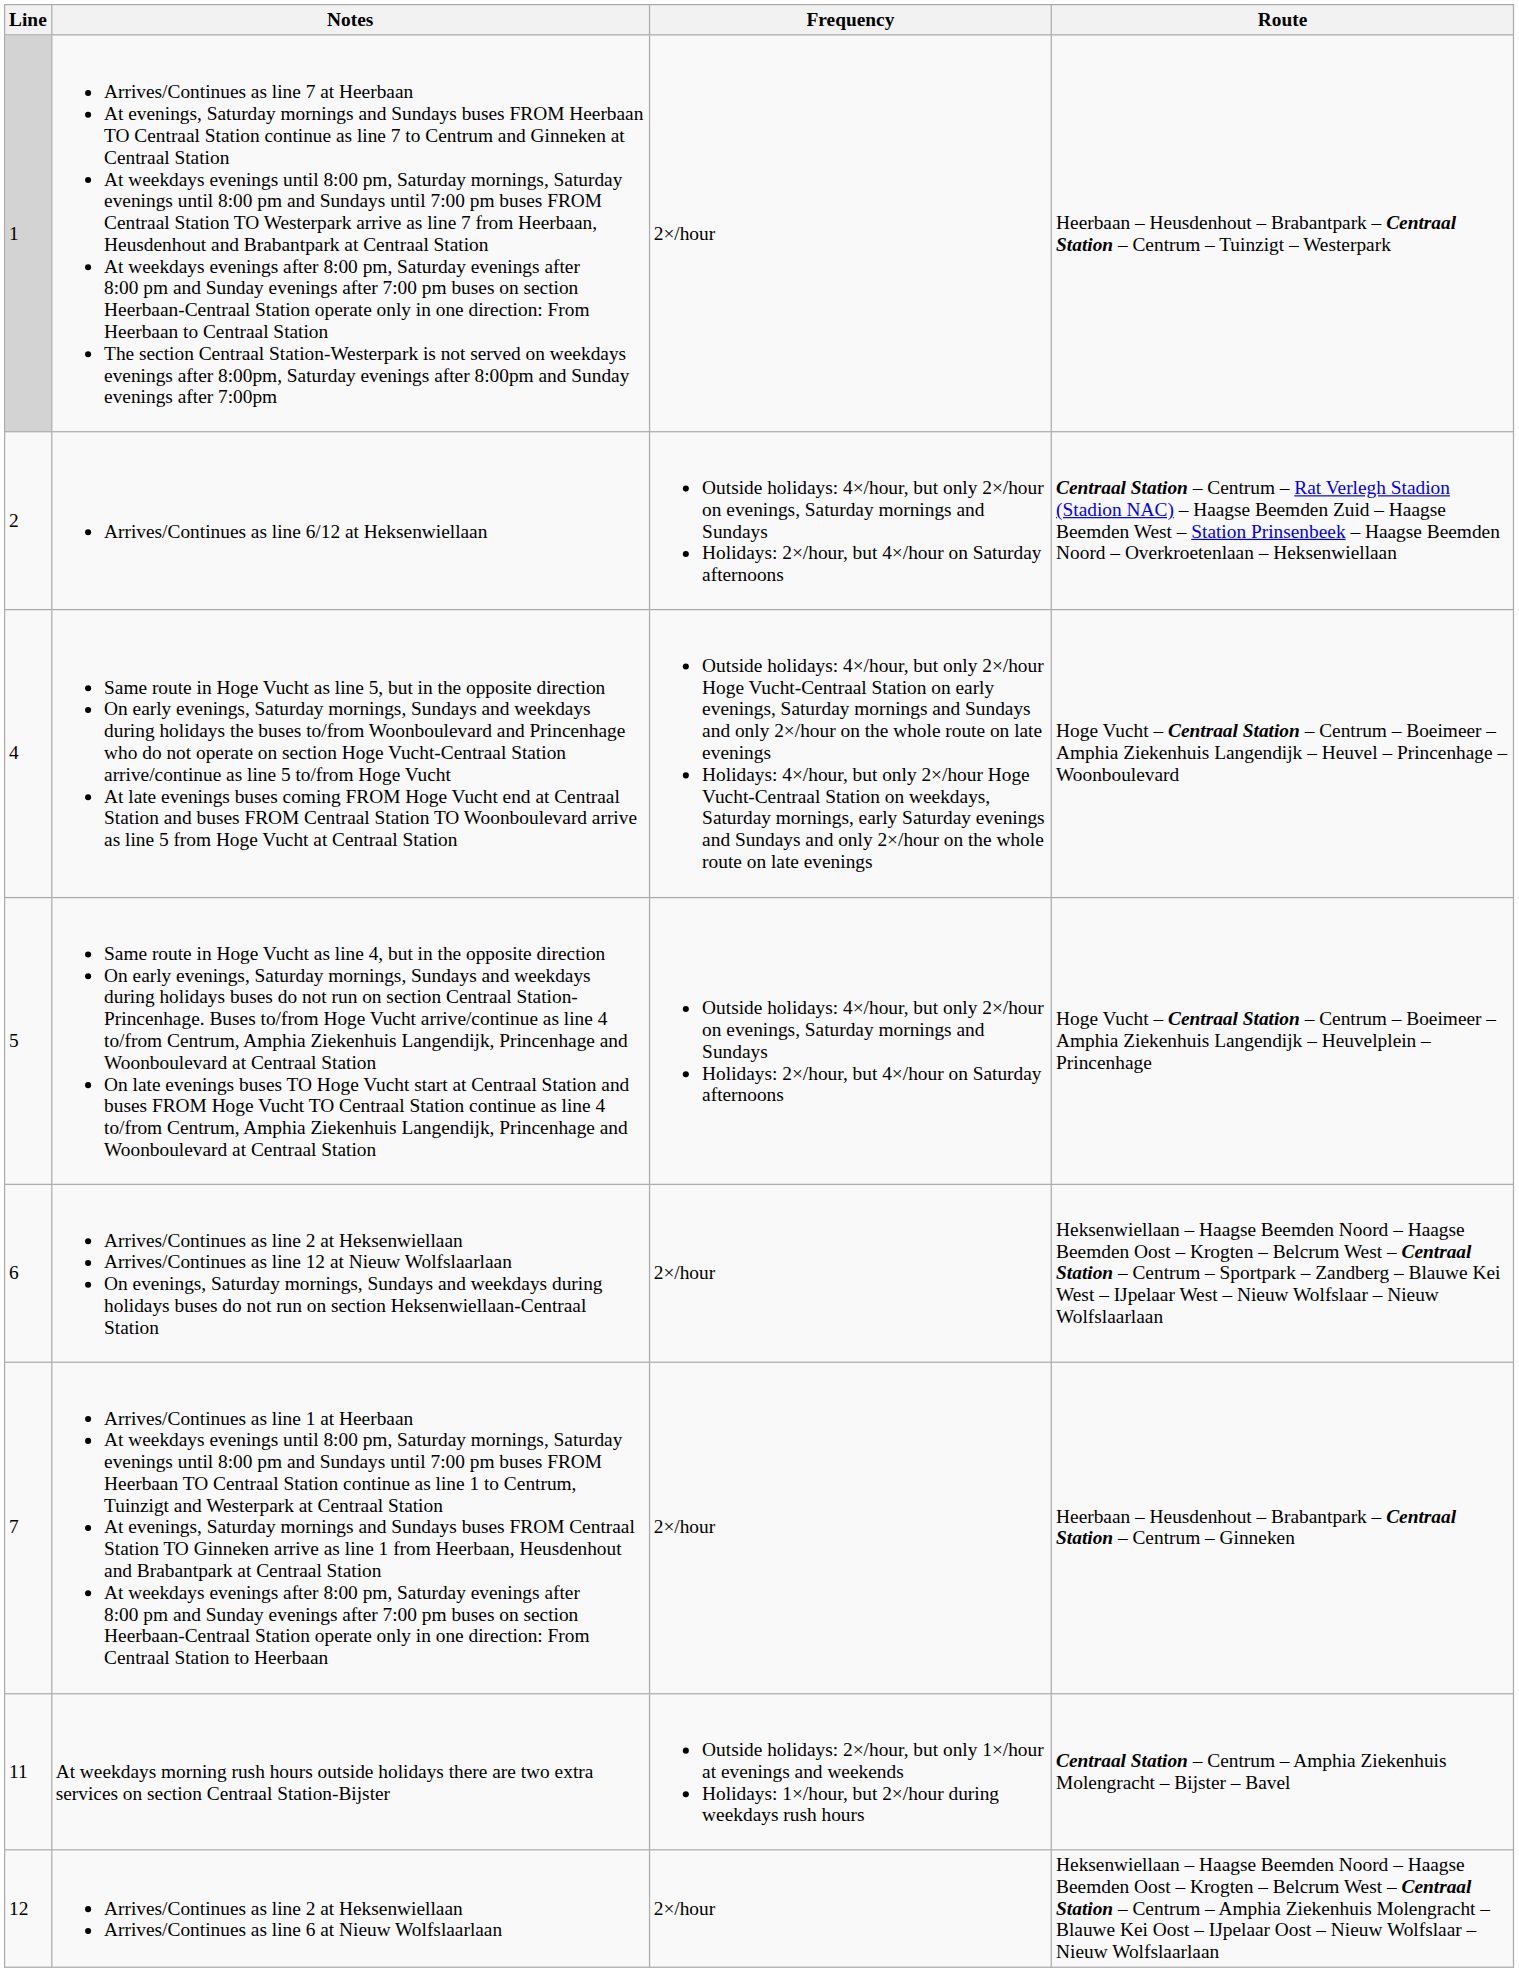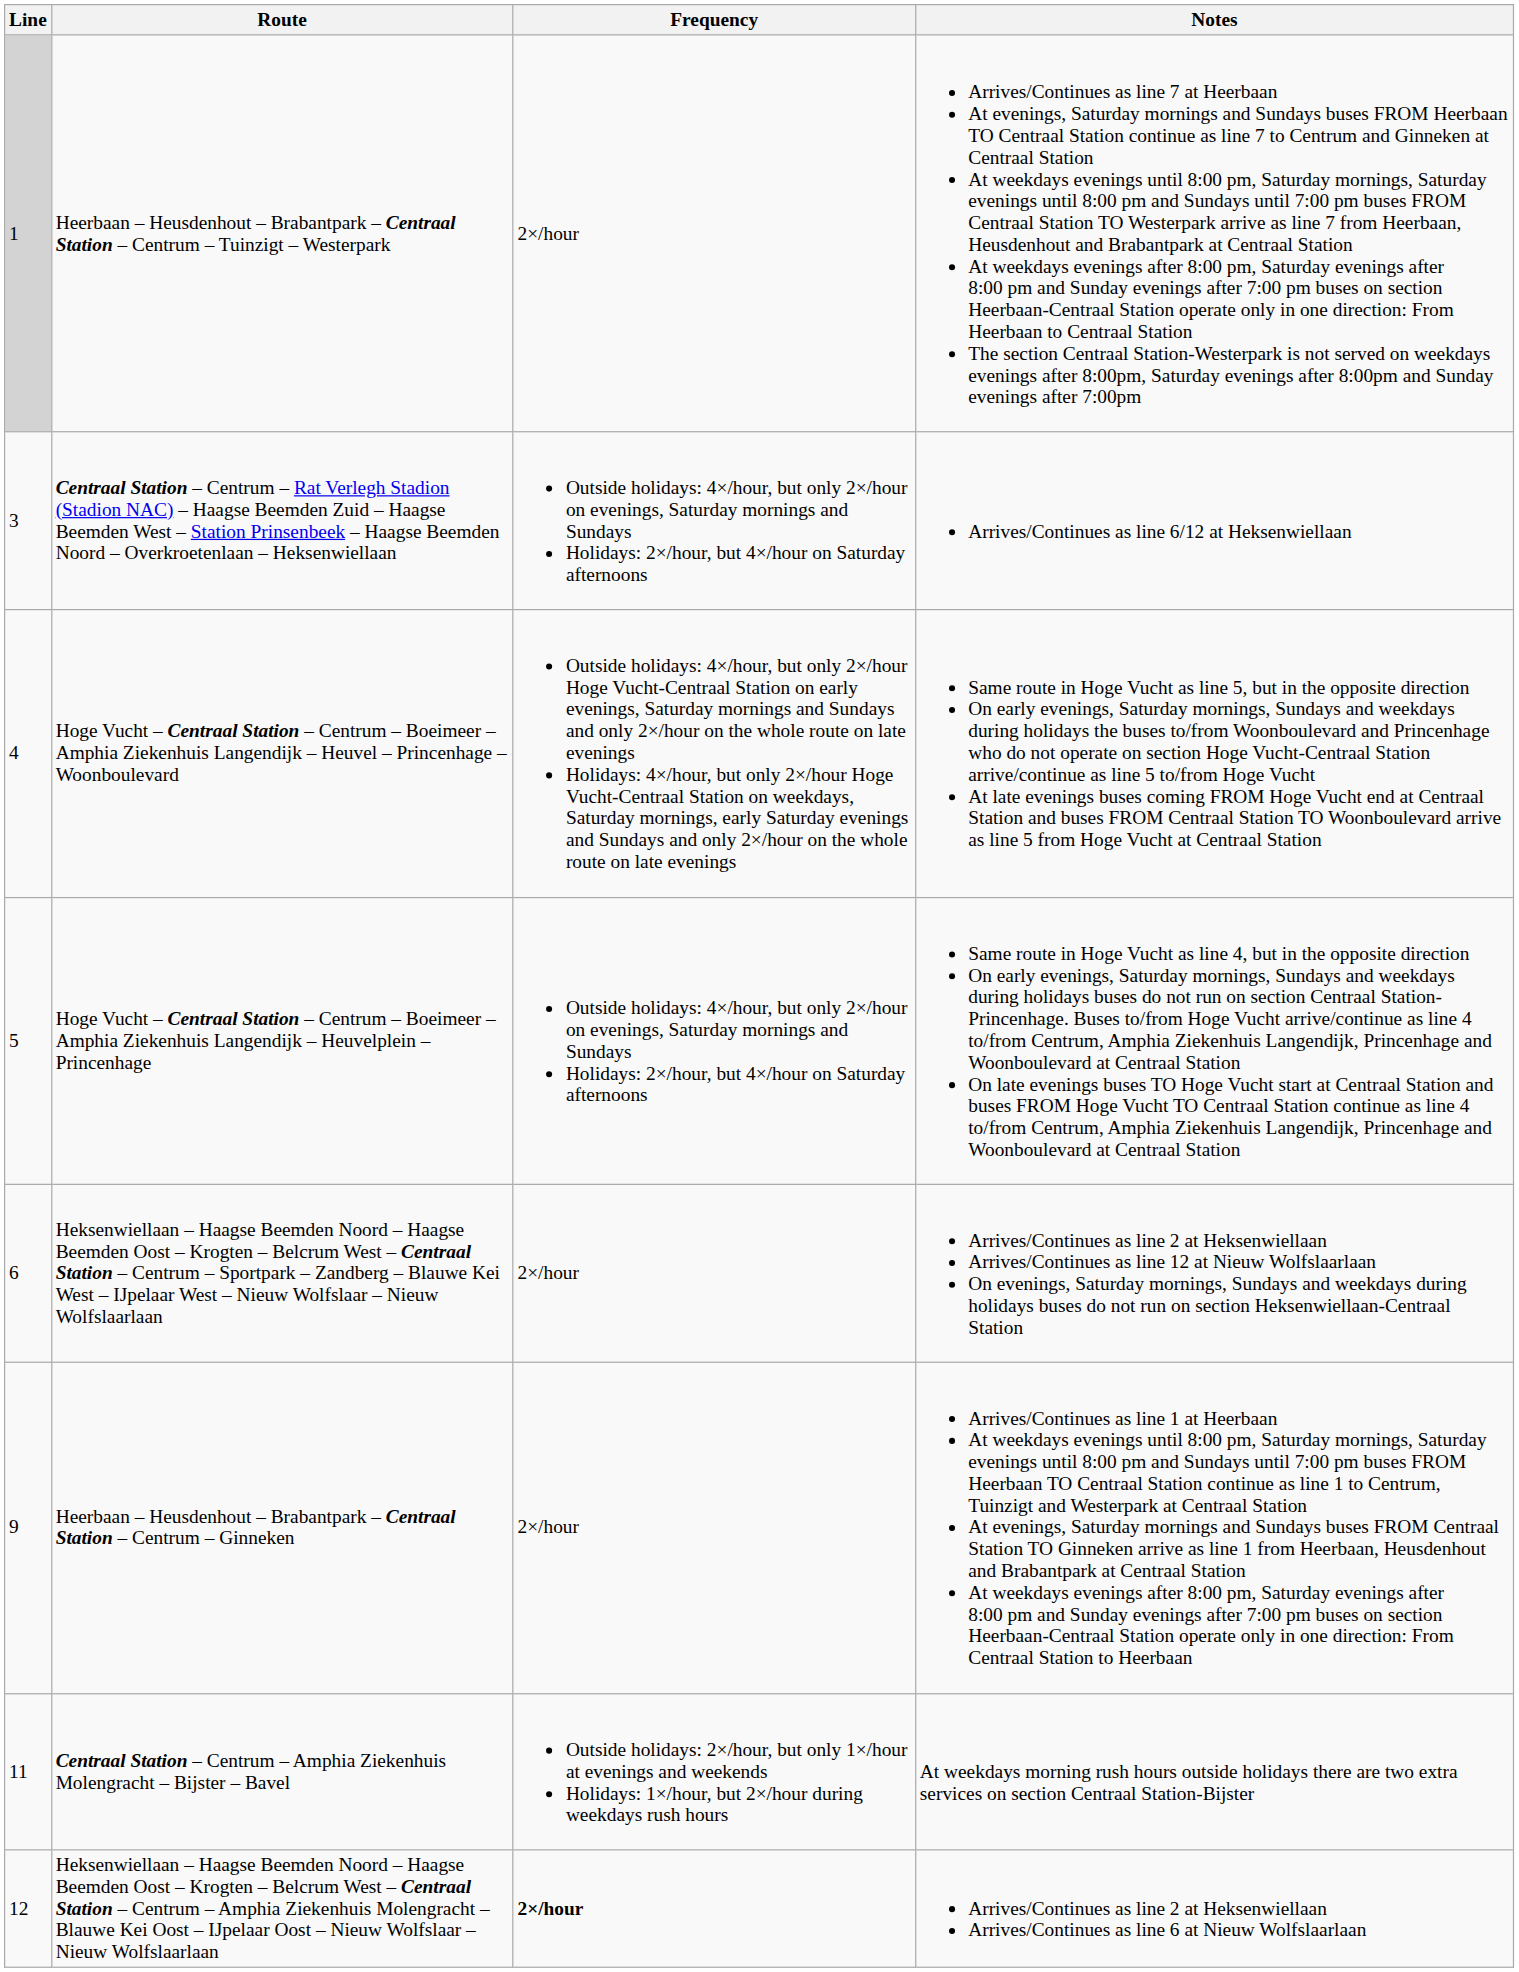columns swapped: (1283, 19) <-> (350, 19)
(14, 520) 2 -> (14, 520) 3
(14, 1527) 7 -> (14, 1527) 9
(684, 1908) normal -> (550, 1908) bold
